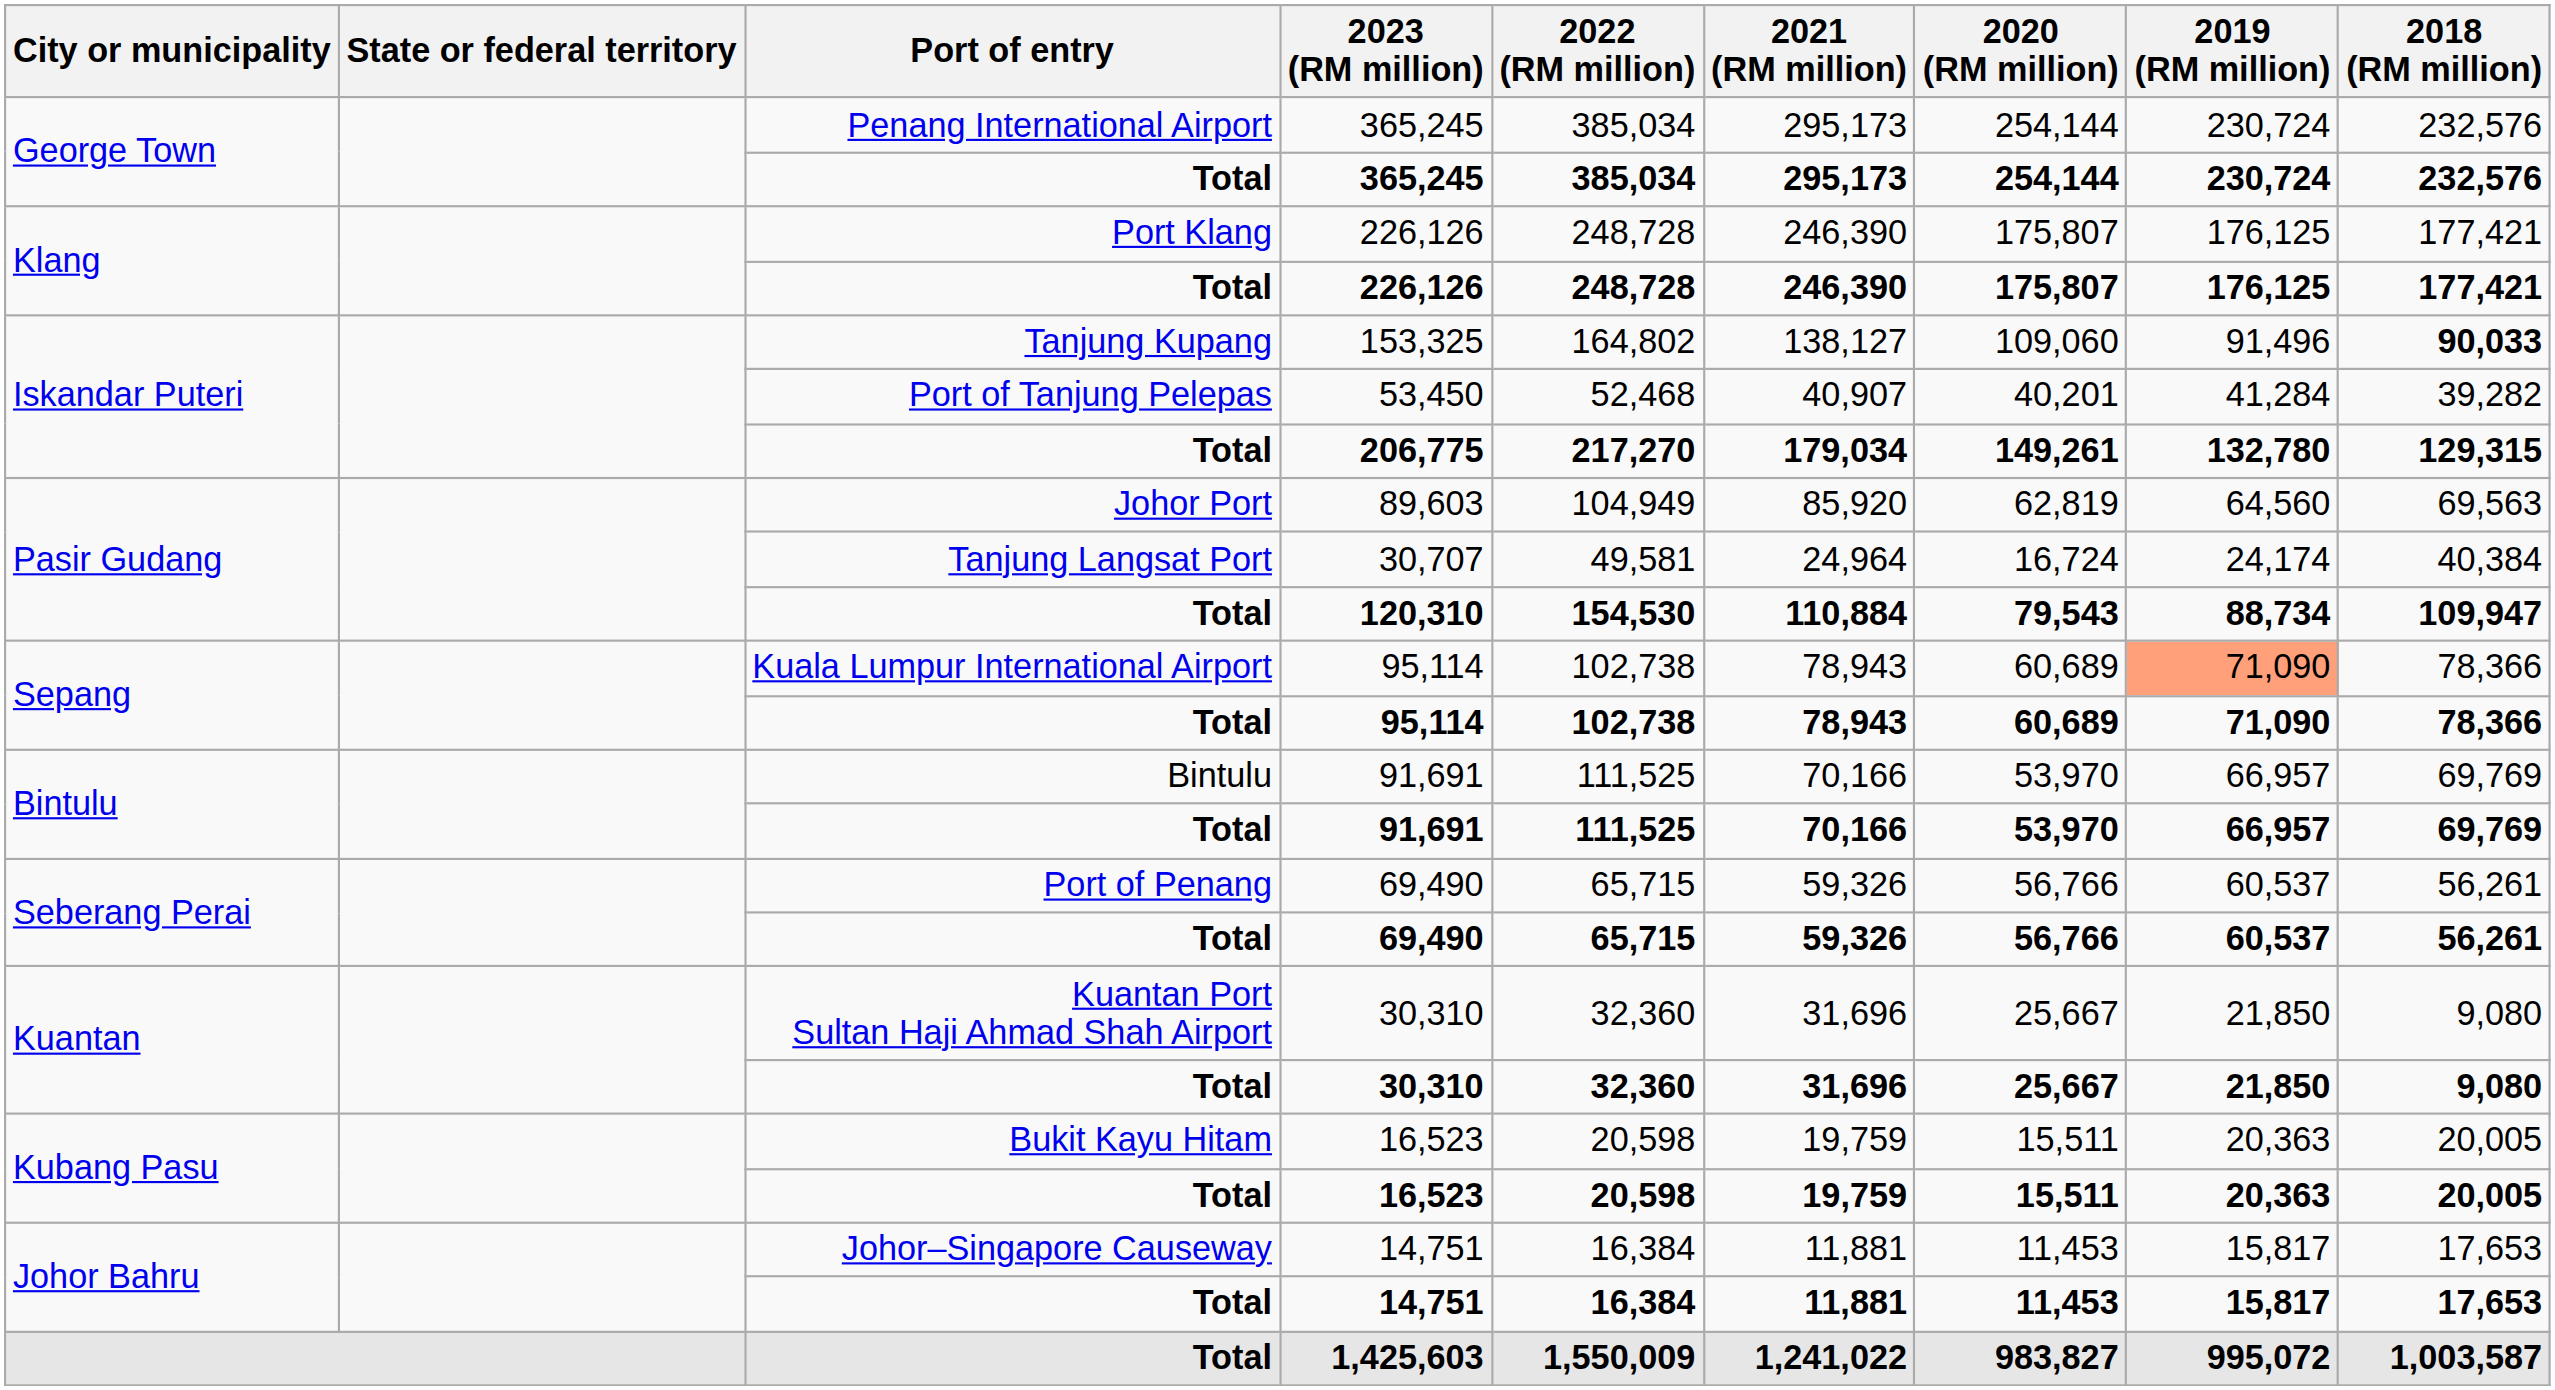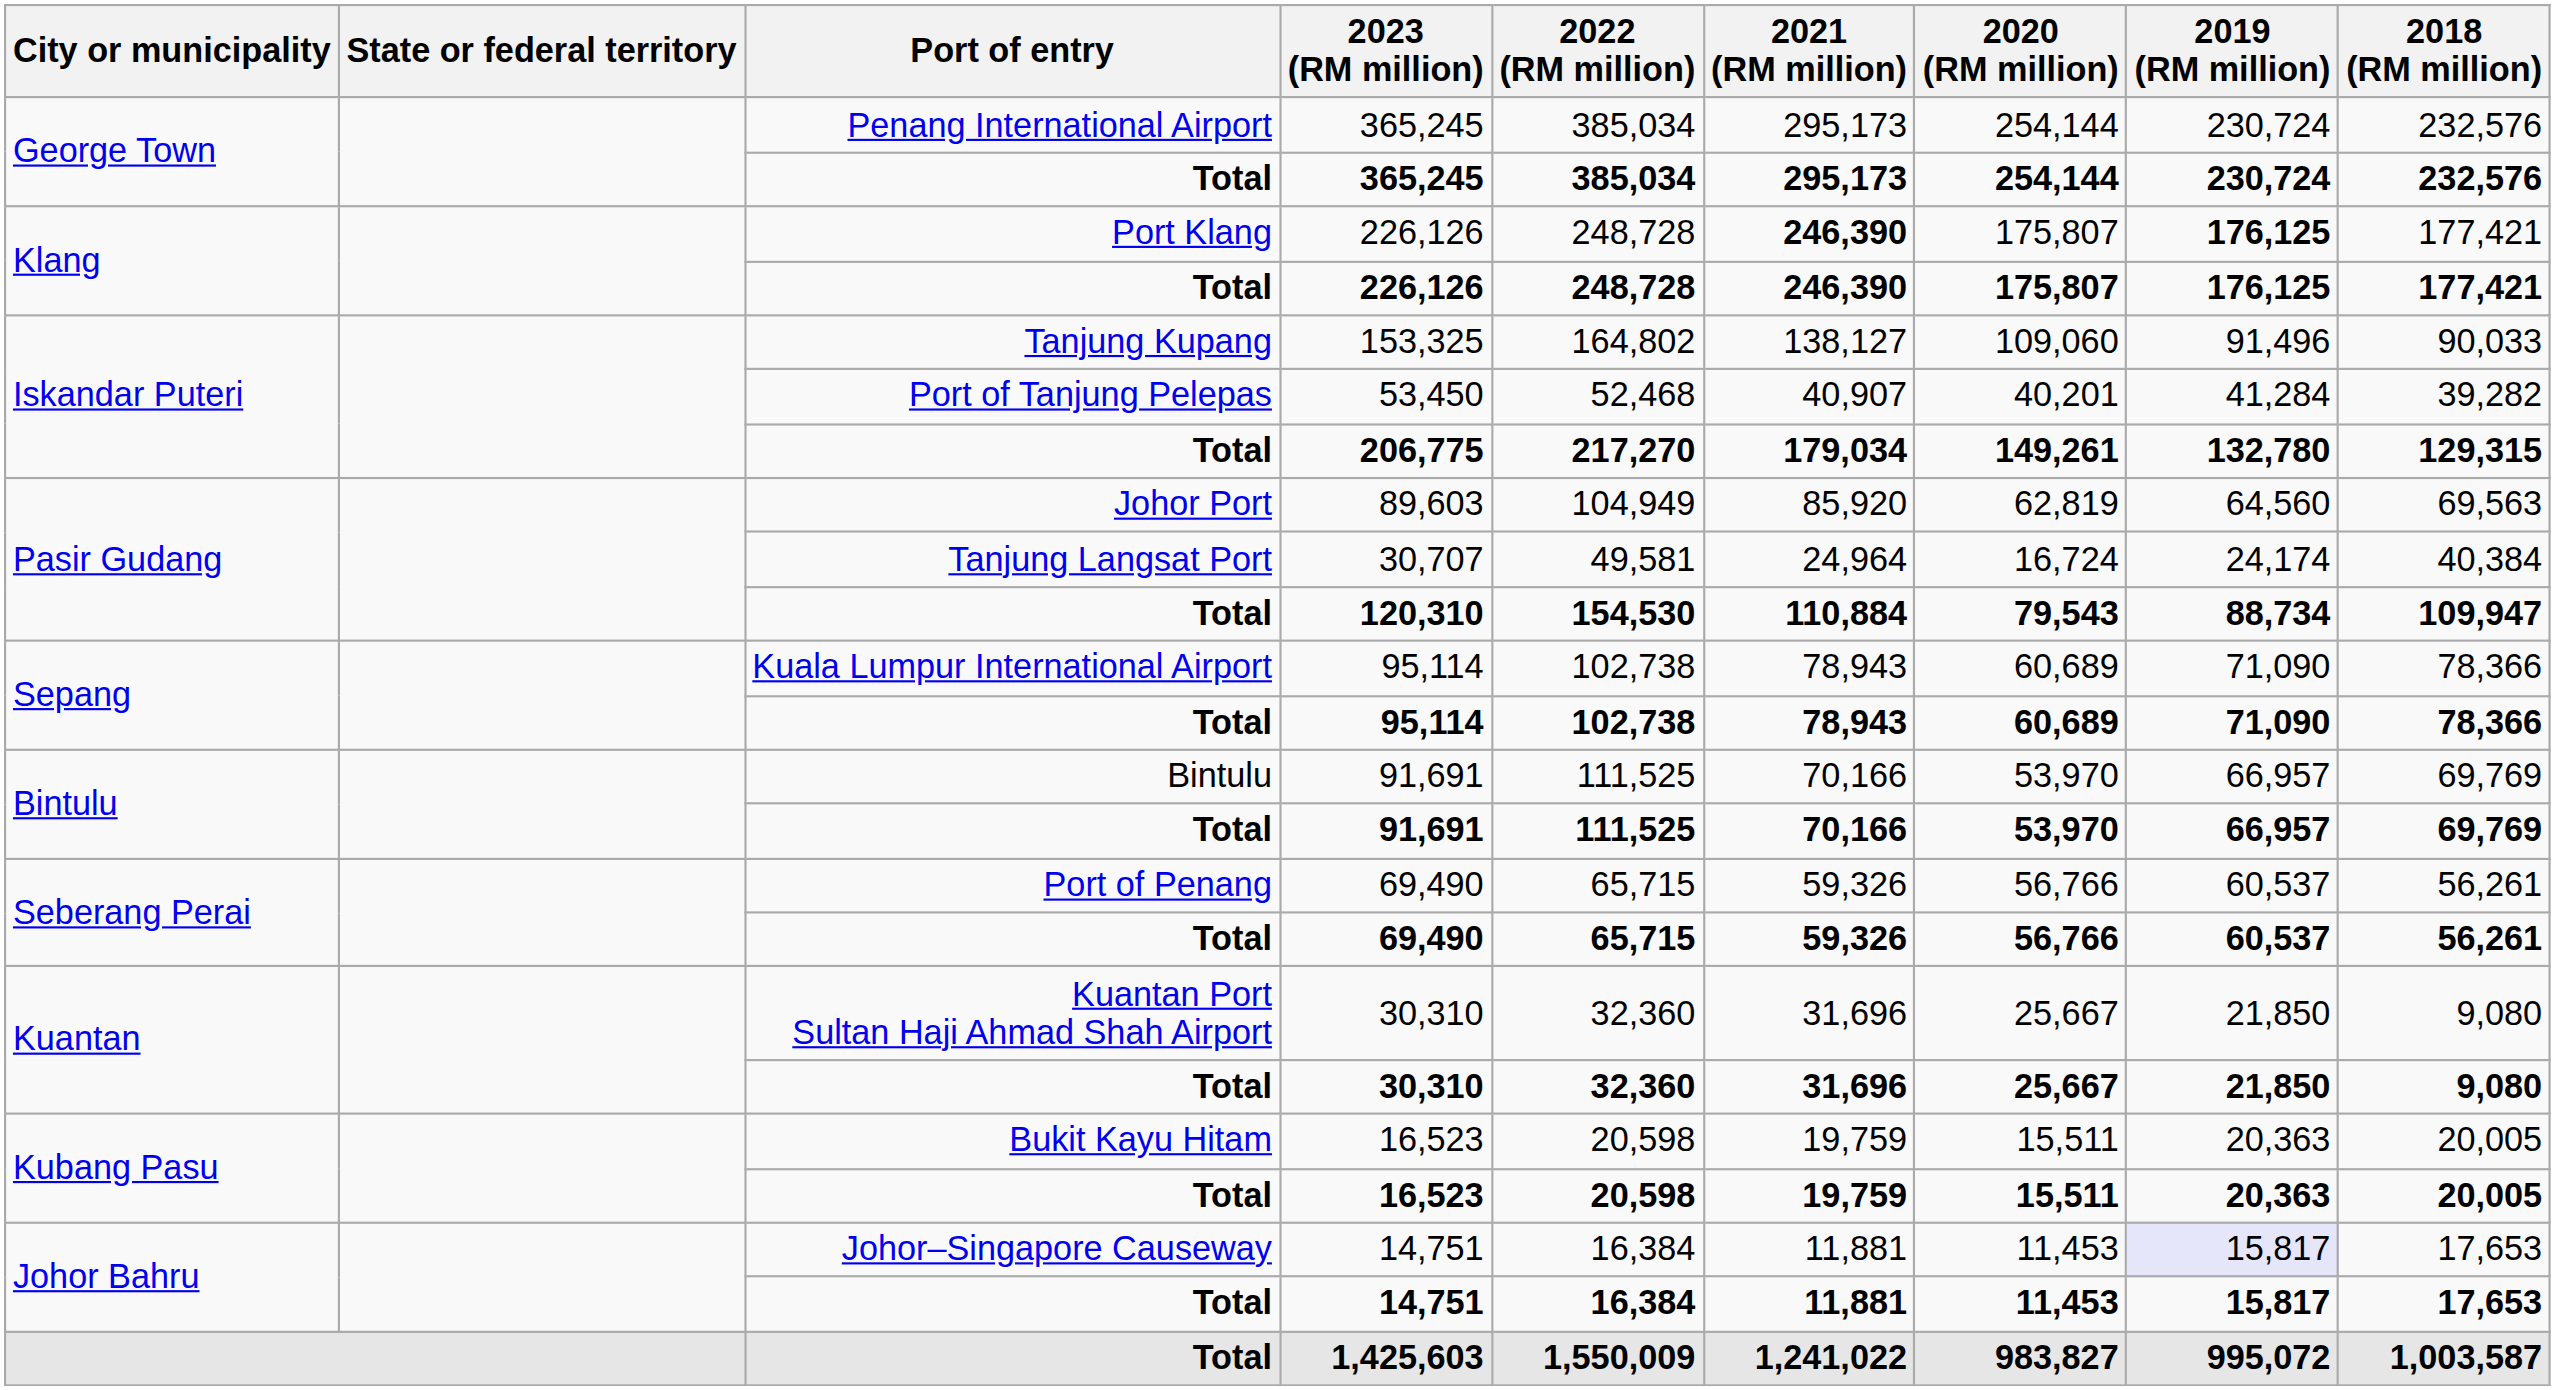(1845, 233) normal -> (1845, 233) bold
(2269, 233) normal -> (2269, 233) bold
(2490, 341) bold -> (2490, 341) normal
(2278, 667) lightsalmon background -> (2278, 667) no background
(2278, 1249) no background -> (2278, 1249) lavender background
